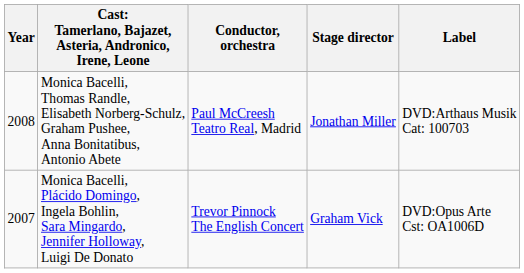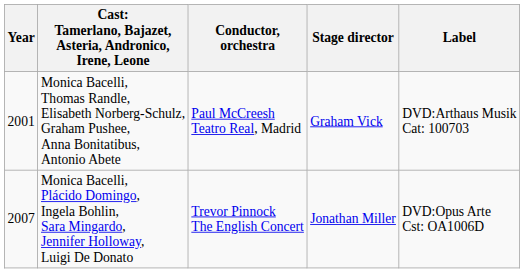(21, 121) 2008 -> (21, 121) 2001
(353, 121) Jonathan Miller -> (346, 121) Graham Vick
(346, 219) Graham Vick -> (353, 219) Jonathan Miller
